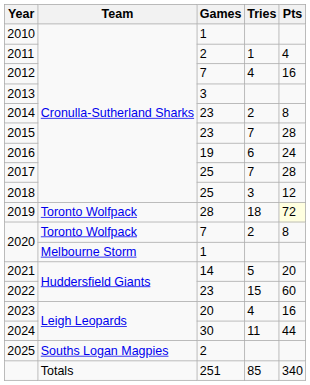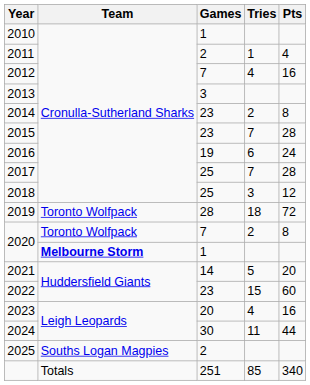(289, 212) lightyellow background -> (289, 212) no background
(89, 251) normal -> (92, 251) bold
